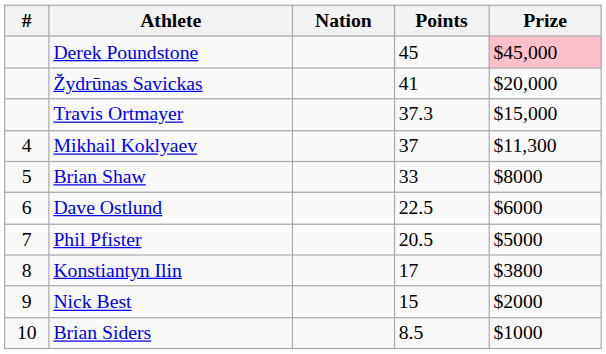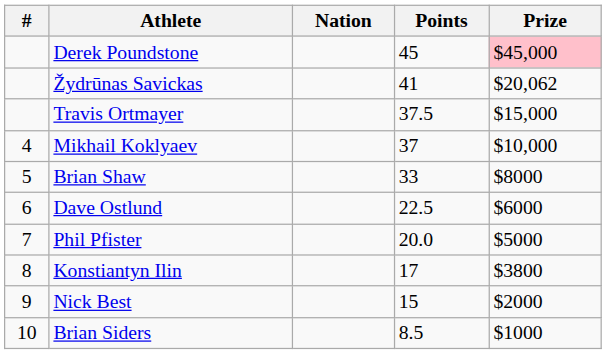(525, 83) $20,000 -> (525, 83) $20,062
(416, 114) 37.3 -> (416, 114) 37.5
(525, 145) $11,300 -> (525, 145) $10,000
(416, 239) 20.5 -> (416, 239) 20.0
